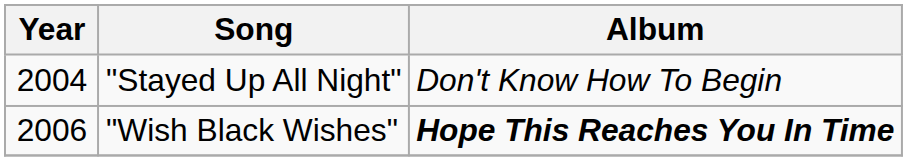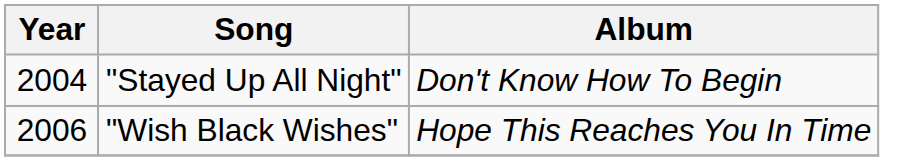(655, 130) bold -> (644, 130) normal
